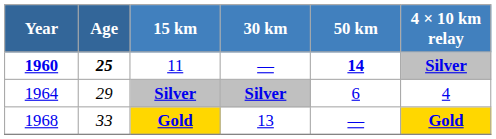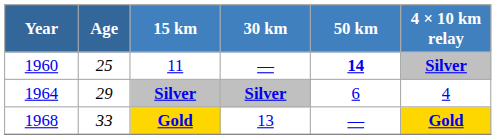(41, 65) bold -> (41, 65) normal
(104, 65) bold -> (104, 65) normal
